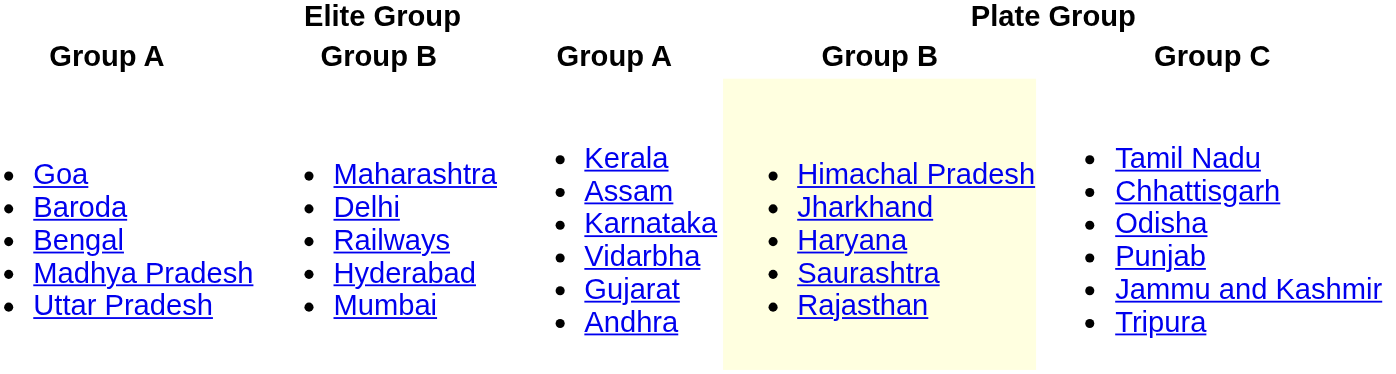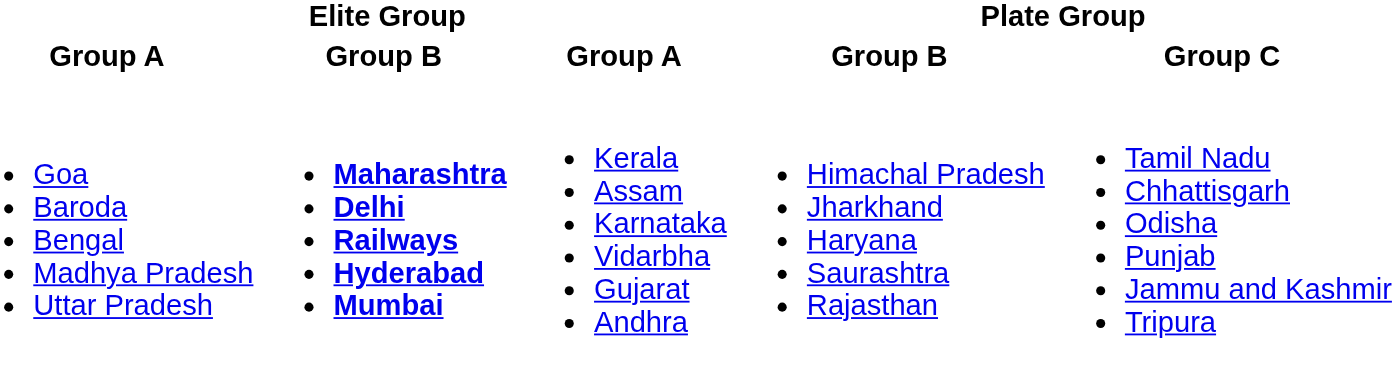(379, 241) normal -> (384, 241) bold
(880, 241) lightyellow background -> (889, 241) no background
